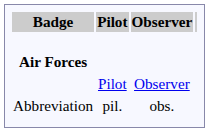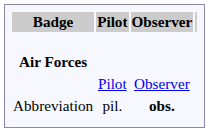(162, 106) normal -> (162, 106) bold
